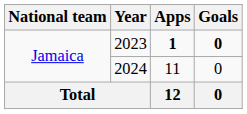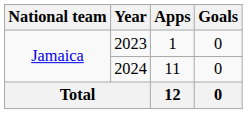(172, 43) bold -> (172, 43) normal
(218, 43) bold -> (218, 43) normal
